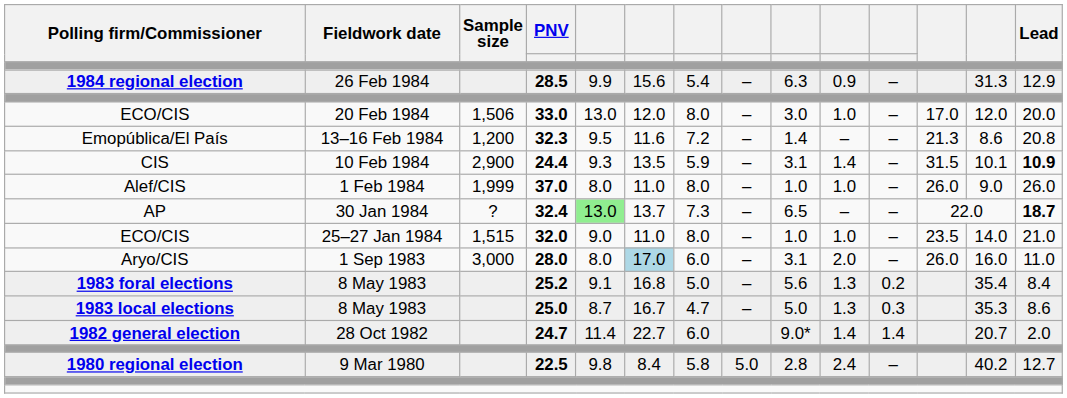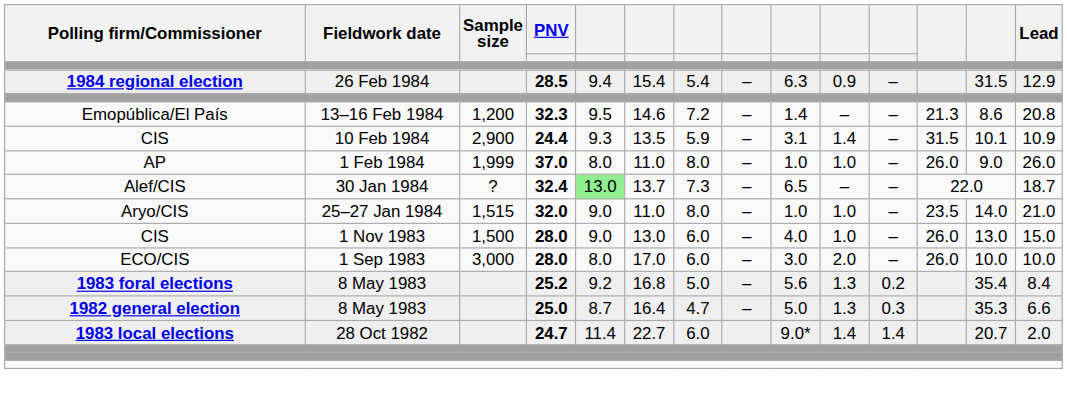(600, 82) 9.9 -> (600, 82) 9.4
(649, 82) 15.6 -> (649, 82) 15.4
(991, 82) 31.3 -> (991, 82) 31.5
- row: (382, 114)
(649, 139) 11.6 -> (649, 114) 14.6
(1039, 163) bold -> (1039, 139) normal
(155, 187) Alef/CIS -> (155, 163) AP
(155, 211) AP -> (155, 187) Alef/CIS
(1039, 211) bold -> (1039, 187) normal
(155, 236) ECO/CIS -> (155, 211) Aryo/CIS
+ row: (382, 236)
(155, 260) Aryo/CIS -> (155, 260) ECO/CIS
(649, 260) lightblue background -> (649, 260) no background
(796, 260) 3.1 -> (796, 260) 3.0
(991, 260) 16.0 -> (991, 260) 10.0
(1039, 260) 11.0 -> (1039, 260) 10.0
(600, 284) 9.1 -> (600, 284) 9.2
(155, 308) 1983 local elections -> (155, 308) 1982 general election
(649, 308) 16.7 -> (649, 308) 16.4
(1039, 308) 8.6 -> (1039, 308) 6.6
(155, 333) 1982 general election -> (155, 333) 1983 local elections
- row: (382, 365)
